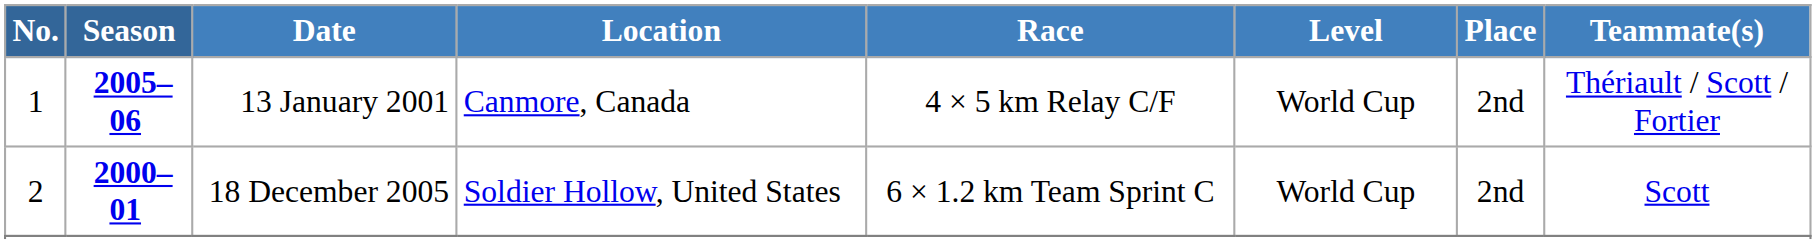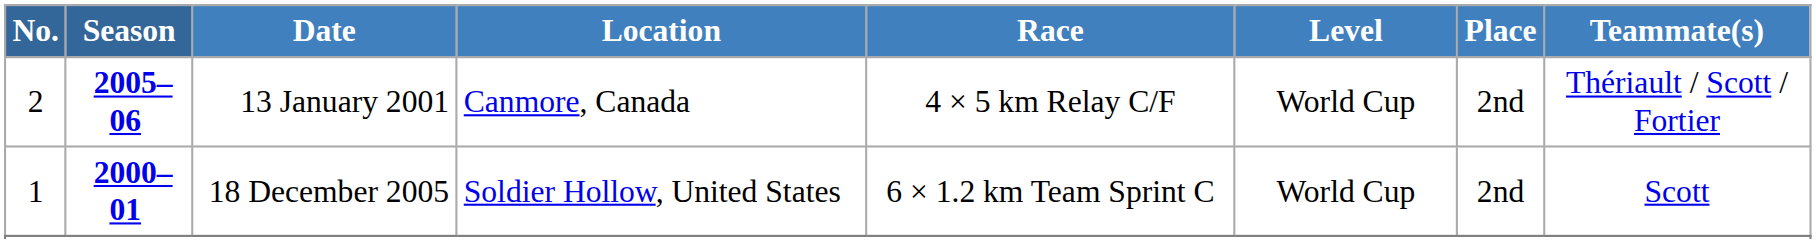(36, 101) 1 -> (36, 101) 2
(36, 191) 2 -> (36, 191) 1
